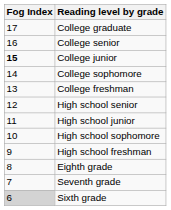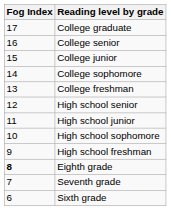(12, 58) bold -> (12, 58) normal
(9, 167) normal -> (9, 167) bold
(9, 197) lightgrey background -> (9, 197) no background
